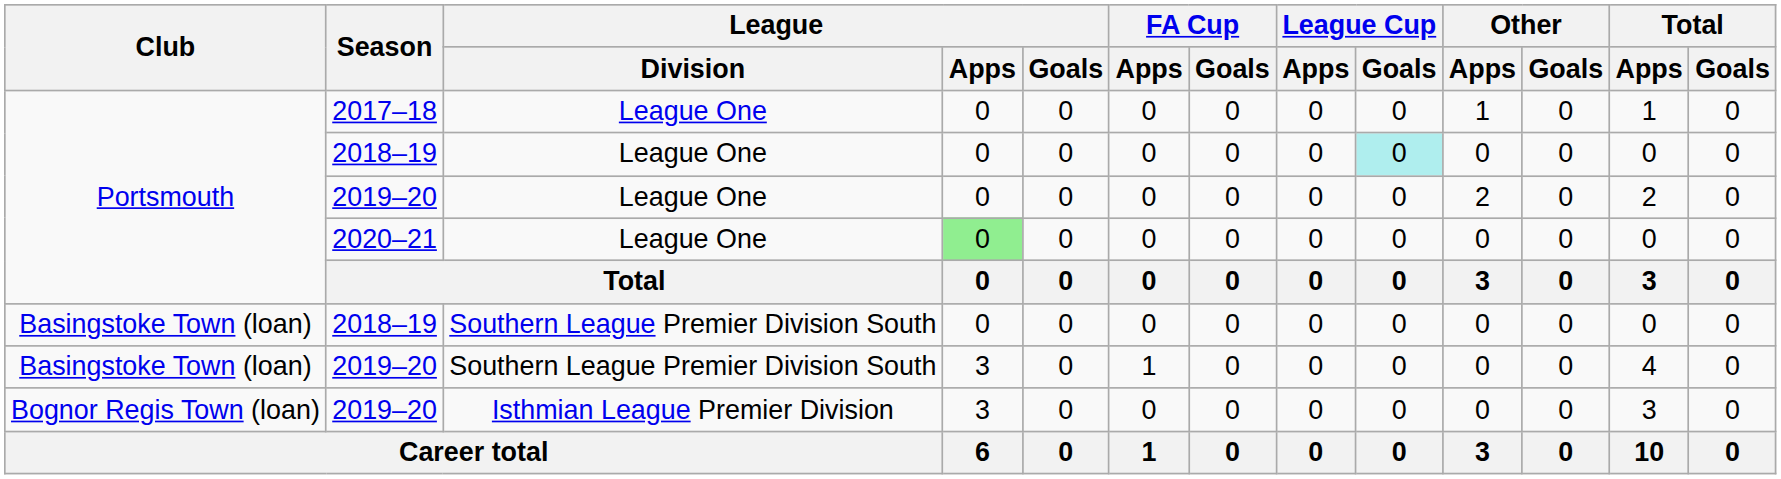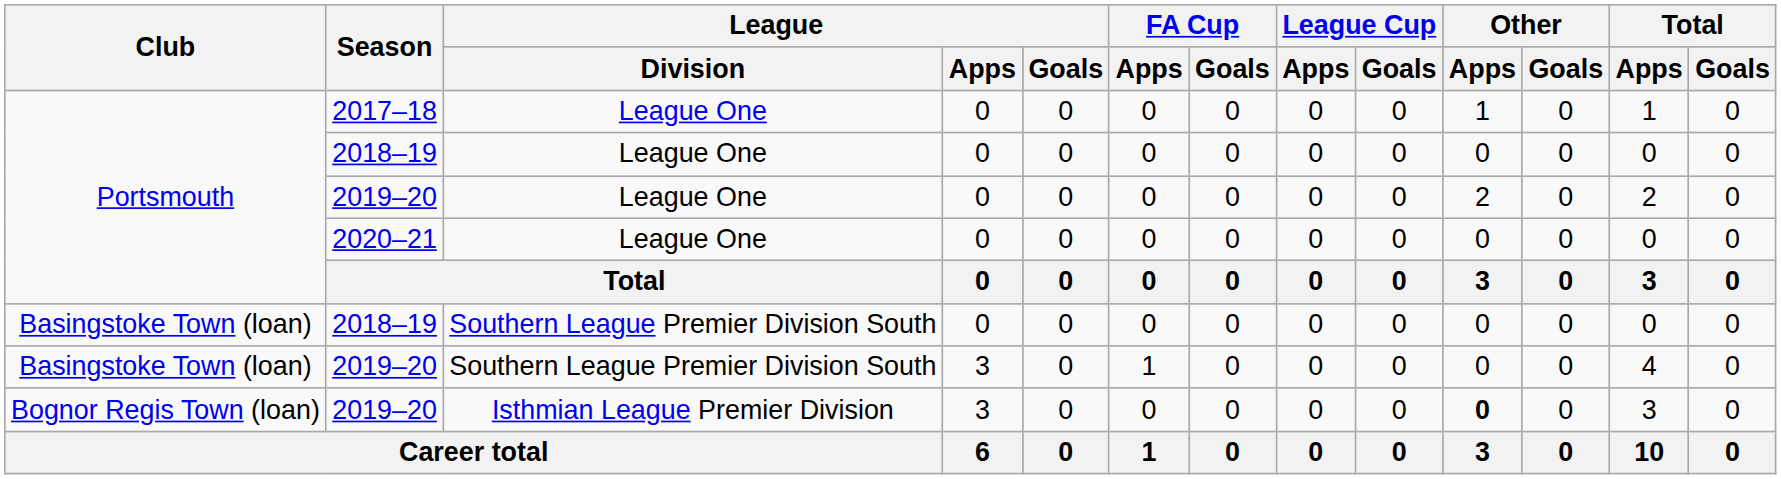(1399, 153) paleturquoise background -> (1399, 153) no background
(982, 238) lightgreen background -> (982, 238) no background
(1482, 409) normal -> (1482, 409) bold
